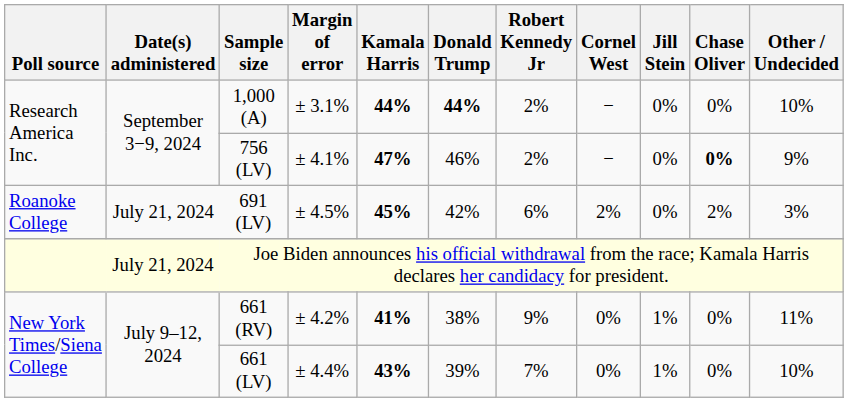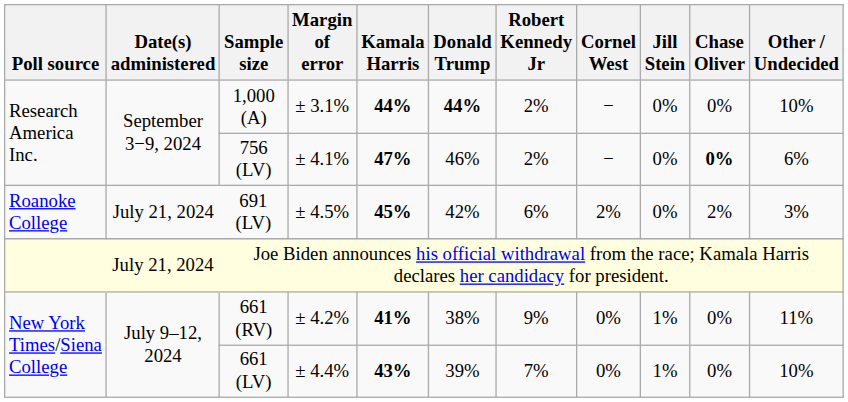(796, 159) 9% -> (796, 159) 6%
